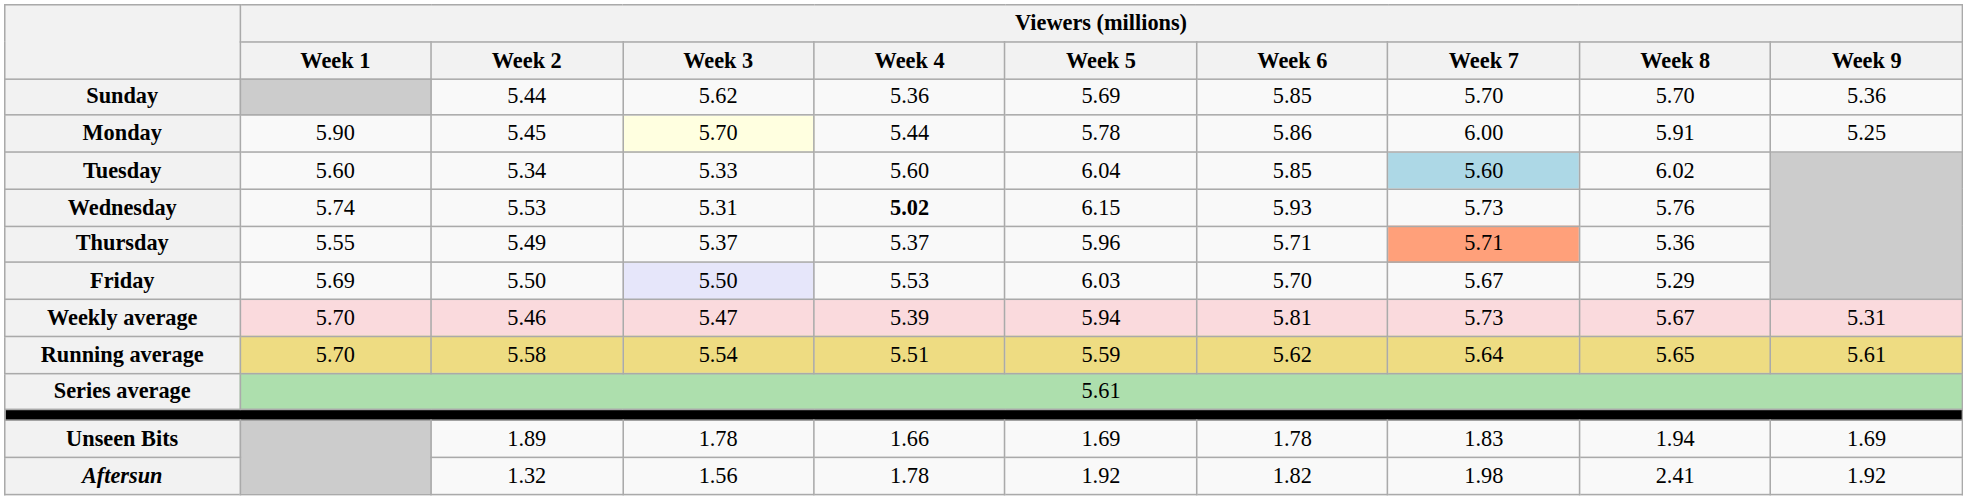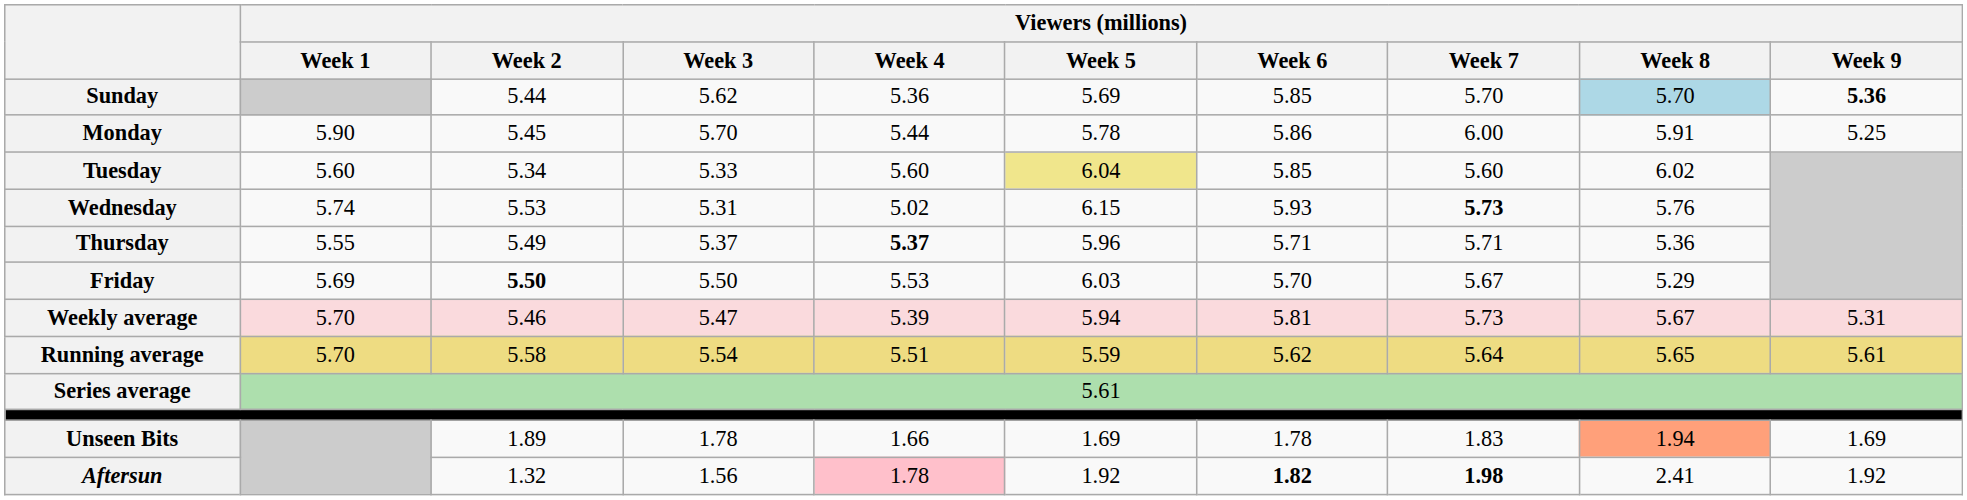(1675, 96) no background -> (1675, 96) lightblue background
(1867, 96) normal -> (1867, 96) bold
(718, 133) lightyellow background -> (718, 133) no background
(1101, 170) no background -> (1101, 170) khaki background
(1484, 170) lightblue background -> (1484, 170) no background
(910, 207) bold -> (910, 207) normal
(1484, 207) normal -> (1484, 207) bold
(910, 244) normal -> (910, 244) bold
(1484, 244) lightsalmon background -> (1484, 244) no background
(527, 280) normal -> (527, 280) bold
(718, 280) lavender background -> (718, 280) no background
(1675, 438) no background -> (1675, 438) lightsalmon background
(910, 475) no background -> (910, 475) pink background
(1292, 475) normal -> (1292, 475) bold
(1484, 475) normal -> (1484, 475) bold
